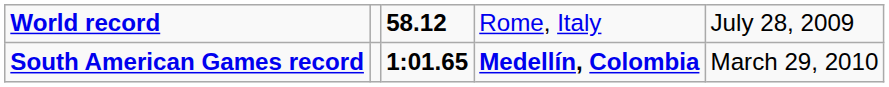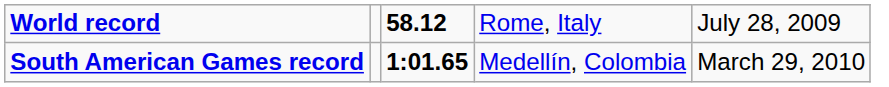(589, 61) bold -> (583, 61) normal
